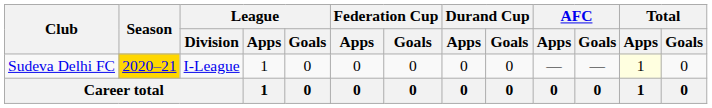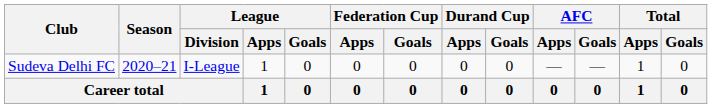(149, 66) gold background -> (149, 66) no background
(641, 66) lightyellow background -> (641, 66) no background
